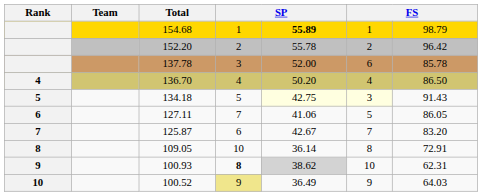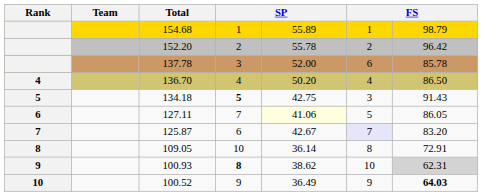(304, 30) bold -> (304, 30) normal
(239, 98) normal -> (239, 98) bold
(304, 98) lightyellow background -> (304, 98) no background
(369, 98) lightyellow background -> (369, 98) no background
(304, 115) no background -> (304, 115) lightyellow background
(369, 132) no background -> (369, 132) lavender background
(304, 166) lightgrey background -> (304, 166) no background
(435, 166) no background -> (435, 166) lightgrey background
(239, 183) khaki background -> (239, 183) no background
(435, 183) normal -> (435, 183) bold
